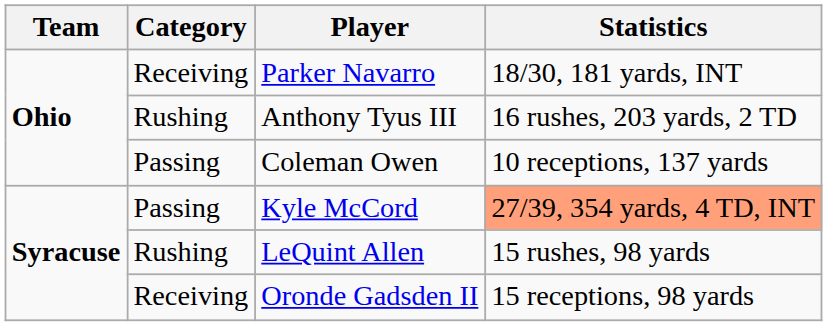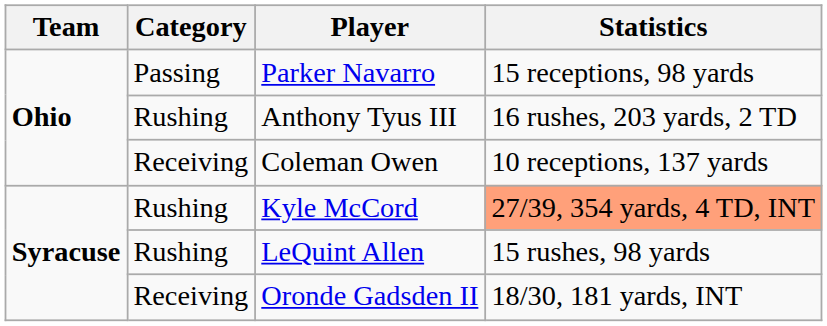(191, 72) Receiving -> (177, 72) Passing
(617, 72) 18/30, 181 yards, INT -> (623, 72) 15 receptions, 98 yards
(177, 162) Passing -> (191, 162) Receiving
(177, 206) Passing -> (181, 206) Rushing
(623, 296) 15 receptions, 98 yards -> (617, 296) 18/30, 181 yards, INT
